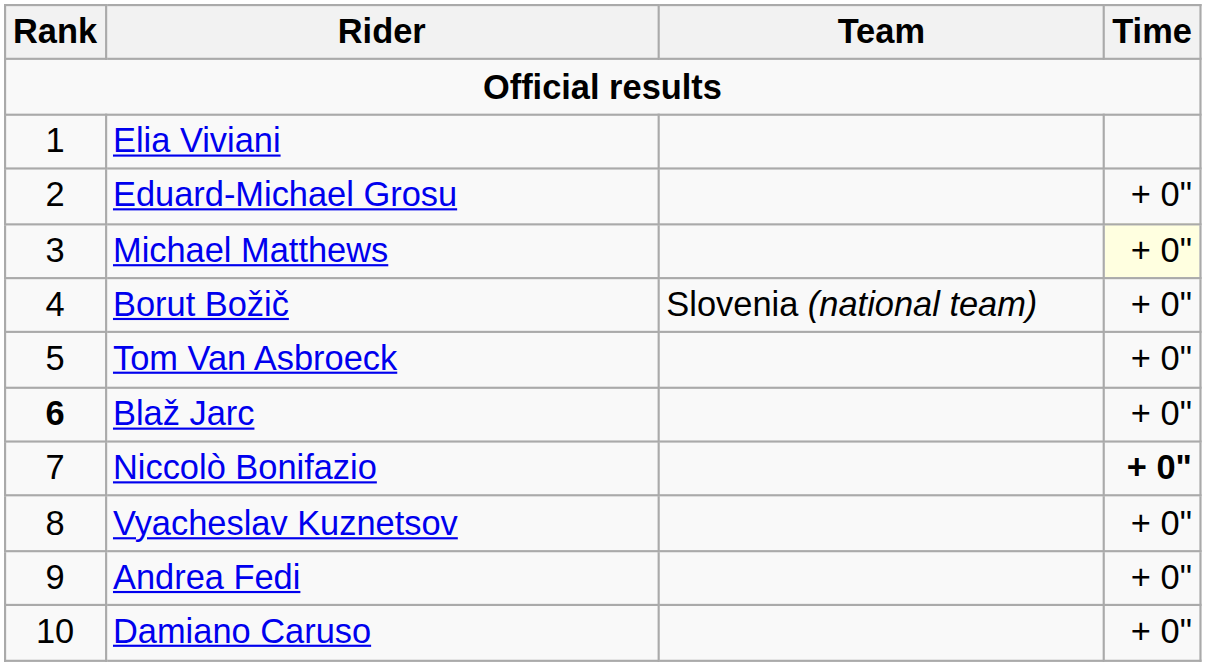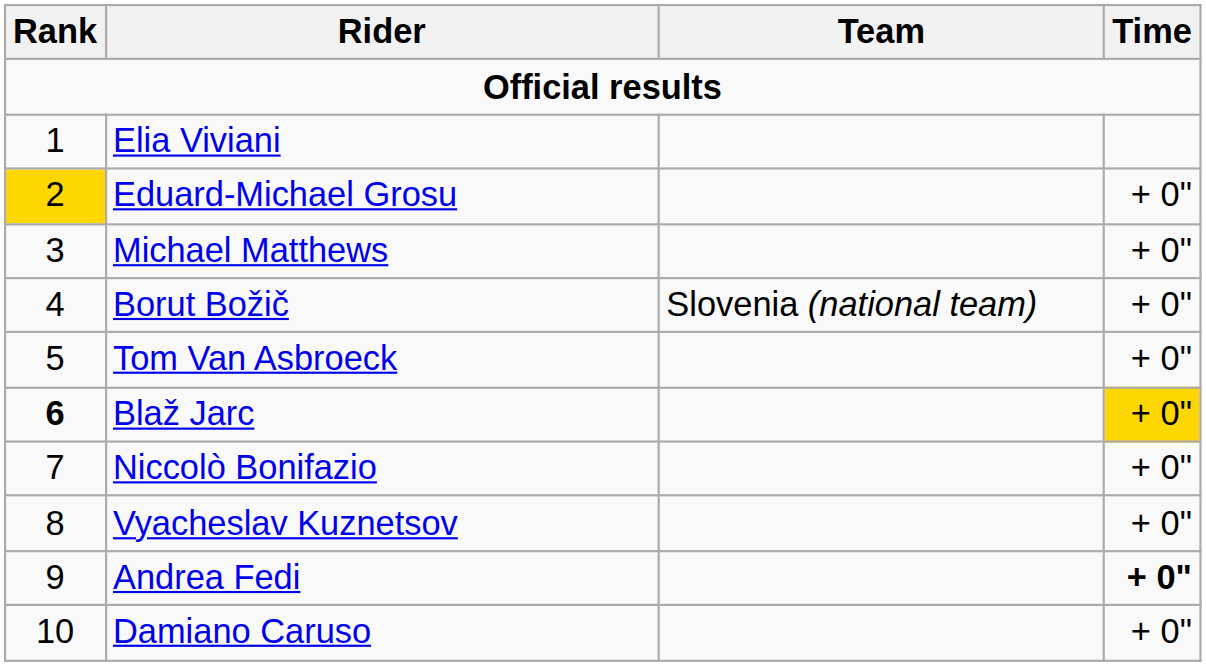(55, 195) no background -> (55, 195) gold background
(1161, 250) lightyellow background -> (1161, 250) no background
(1161, 413) no background -> (1161, 413) gold background
(1159, 468) bold -> (1161, 468) normal
(1161, 577) normal -> (1159, 577) bold
